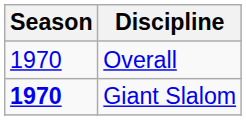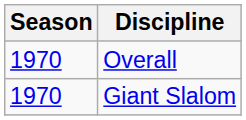(36, 96) bold -> (36, 96) normal
